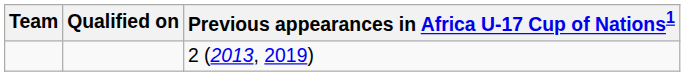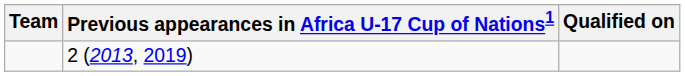columns swapped: (123, 22) <-> (431, 22)
